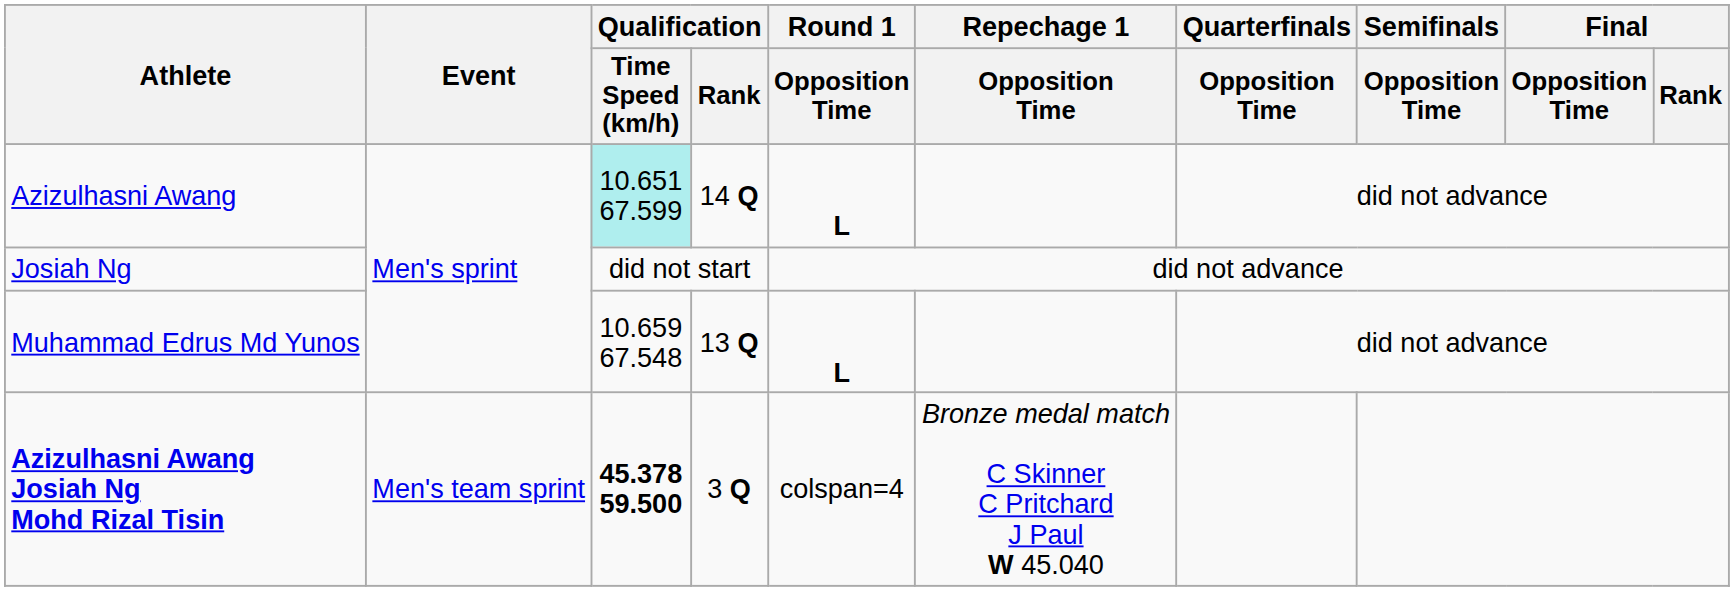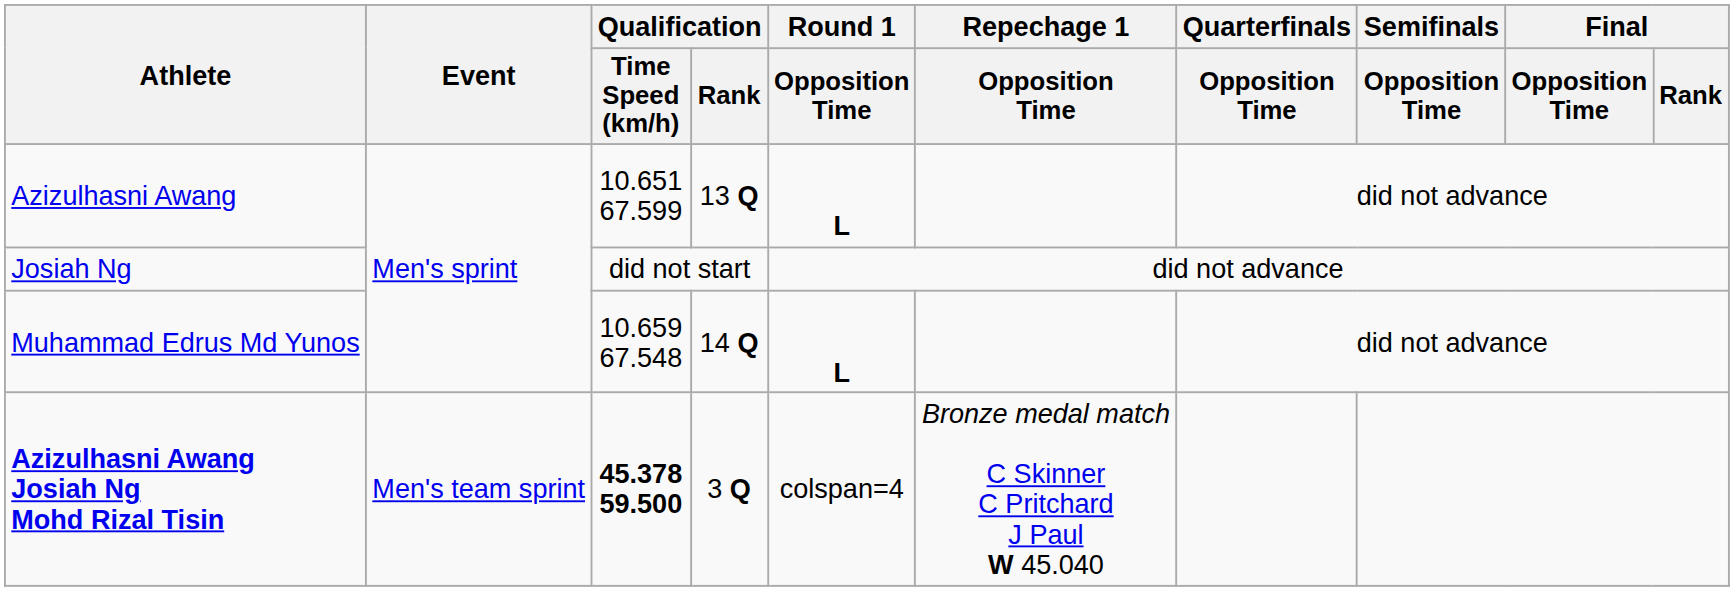(641, 196) paleturquoise background -> (641, 196) no background
(729, 196) 14 Q -> (729, 196) 13 Q
(729, 342) 13 Q -> (729, 342) 14 Q
